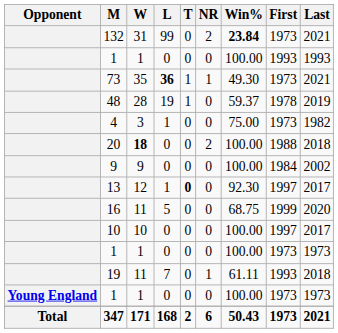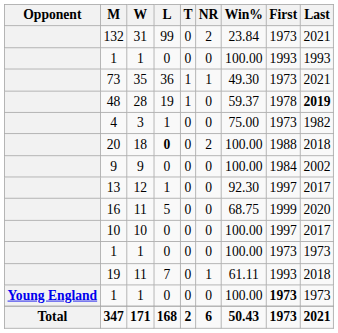(244, 36) bold -> (244, 36) normal
(167, 79) bold -> (167, 79) normal
(317, 101) normal -> (317, 101) bold
(140, 144) bold -> (140, 144) normal
(167, 144) normal -> (167, 144) bold
(188, 187) bold -> (188, 187) normal
(283, 295) normal -> (283, 295) bold
